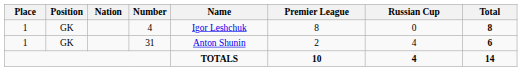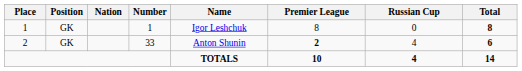(150, 27) 4 -> (150, 27) 1
(25, 43) 1 -> (25, 43) 2
(150, 43) 31 -> (150, 43) 33
(317, 43) normal -> (317, 43) bold
